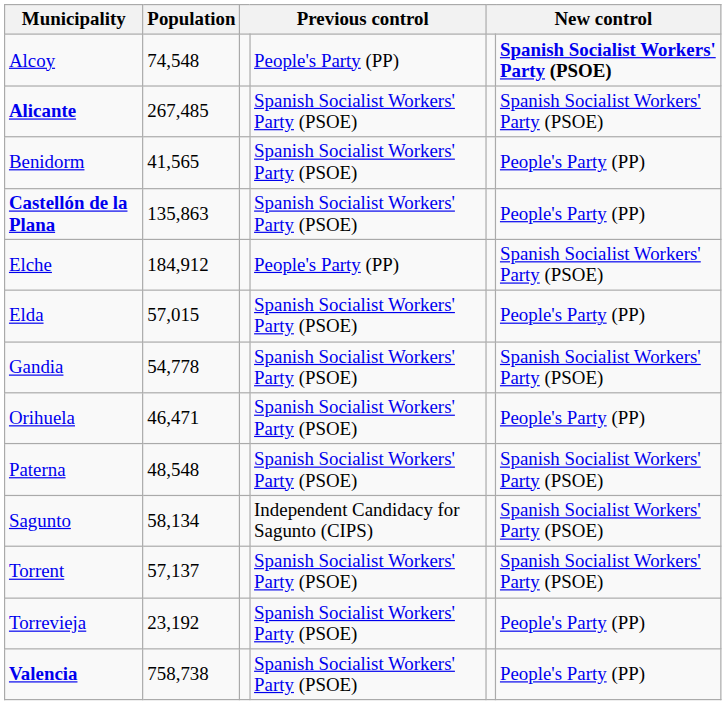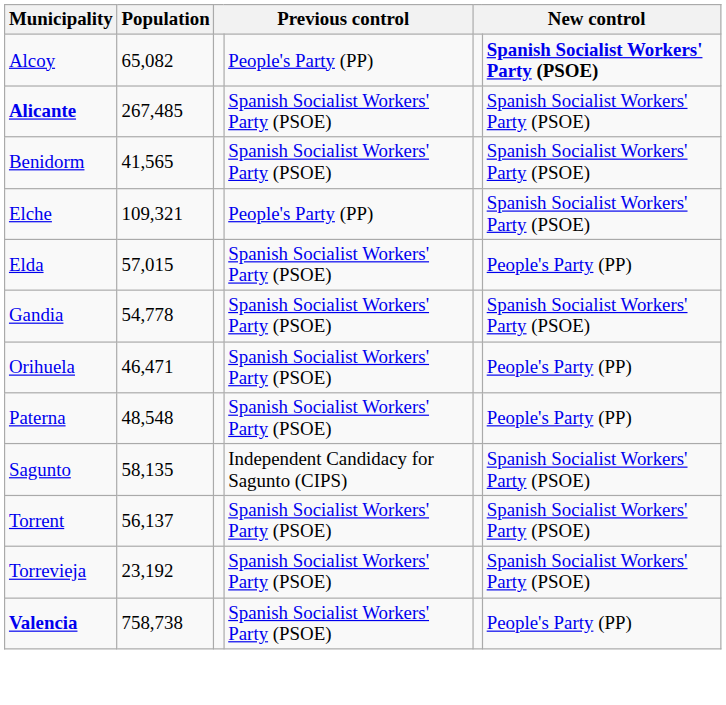(173, 60) 74,548 -> (147, 60) 65,082
(572, 162) People's Party (PP) -> (587, 162) Spanish Socialist Workers' Party (PSOE)
- row: (68, 213)
(178, 264) 184,912 -> (152, 213) 109,321
(600, 469) Spanish Socialist Workers' Party (PSOE) -> (559, 418) People's Party (PP)
(173, 520) 58,134 -> (147, 469) 58,135
(173, 571) 57,137 -> (147, 520) 56,137
(572, 623) People's Party (PP) -> (587, 571) Spanish Socialist Workers' Party (PSOE)
